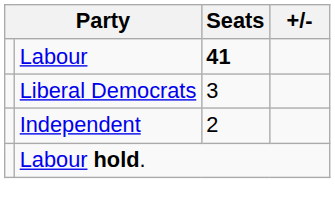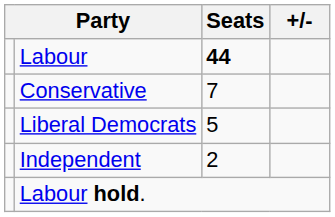(218, 56) 41 -> (218, 56) 44
+ row: (83, 90)
(212, 90) 3 -> (212, 125) 5
